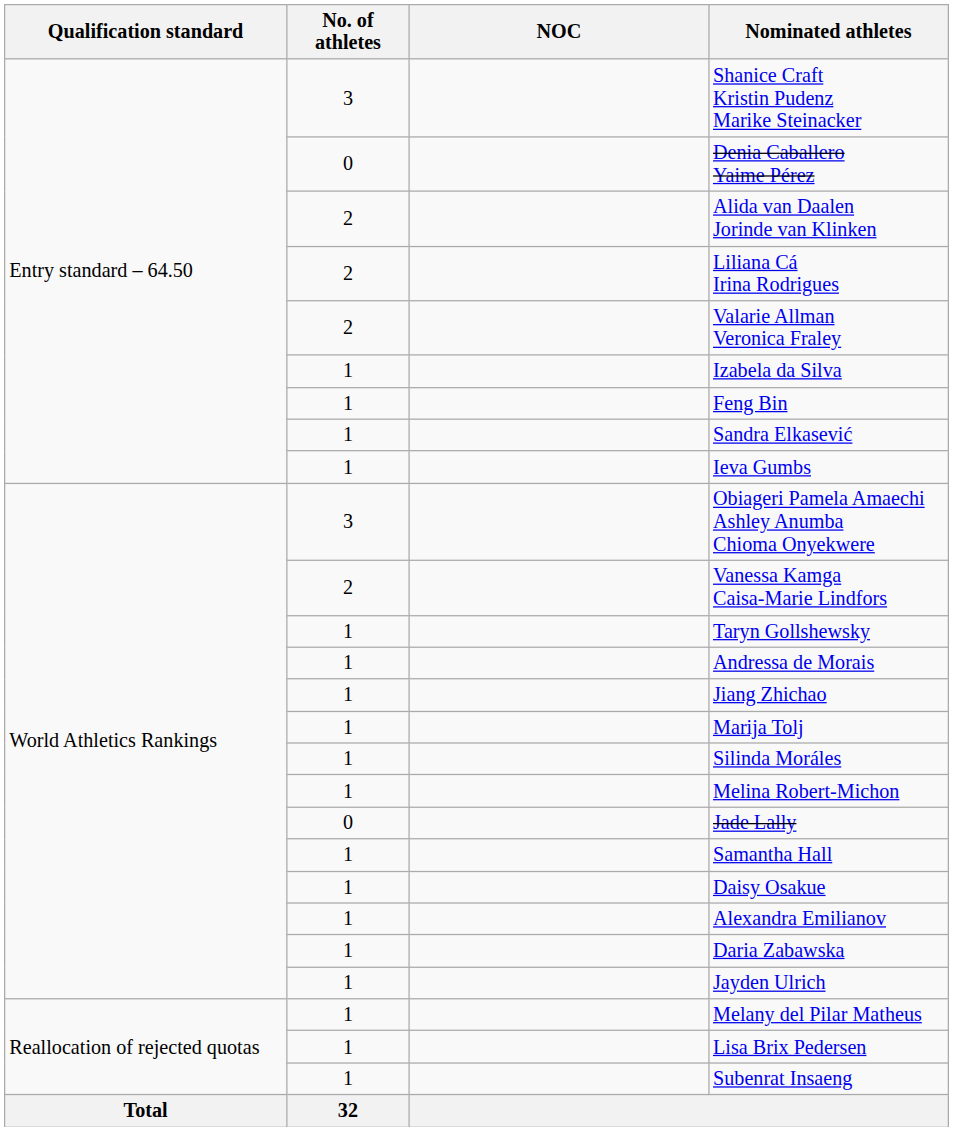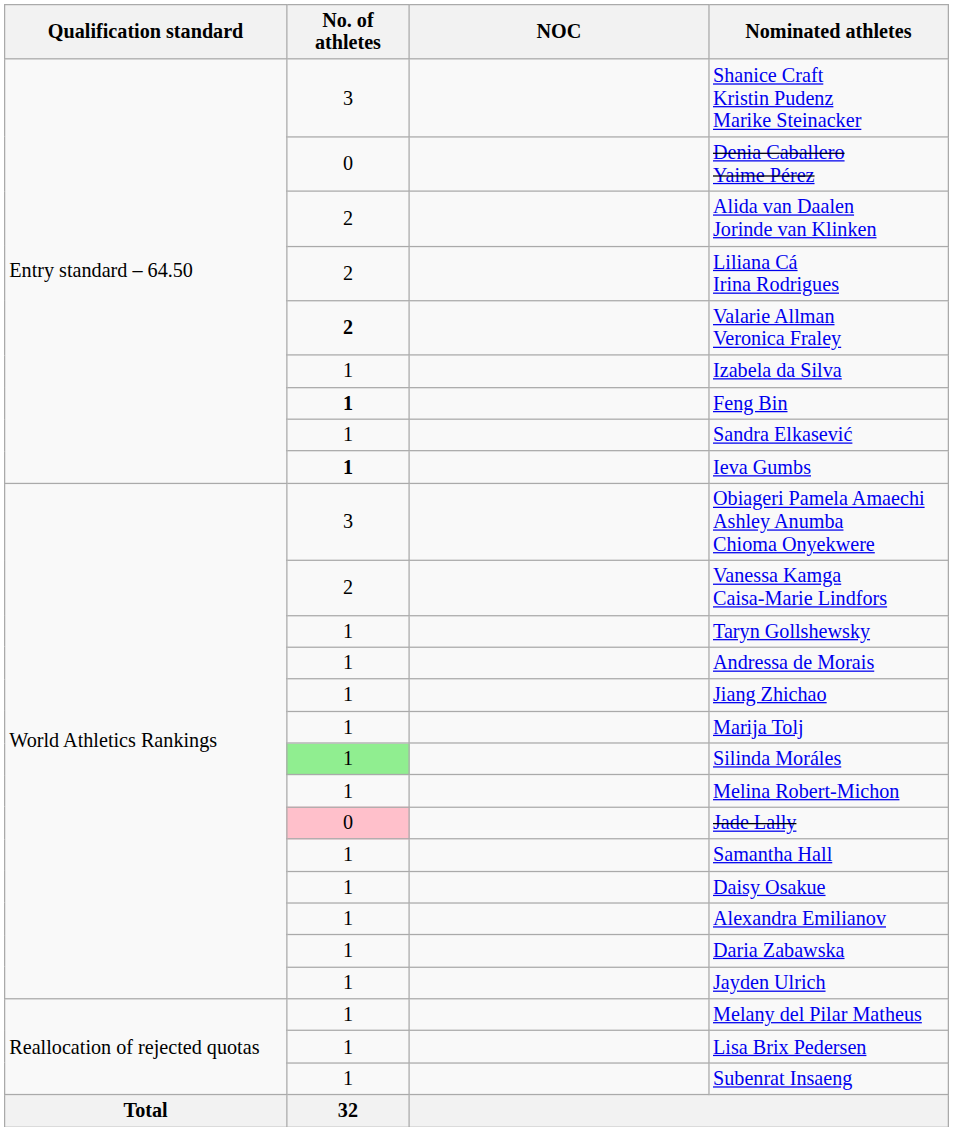(348, 327) normal -> (348, 327) bold
(348, 403) normal -> (348, 403) bold
(348, 466) normal -> (348, 466) bold
(348, 758) no background -> (348, 758) lightgreen background
(348, 822) no background -> (348, 822) pink background
